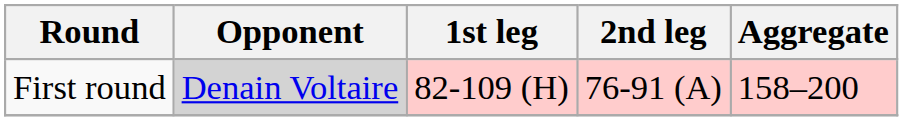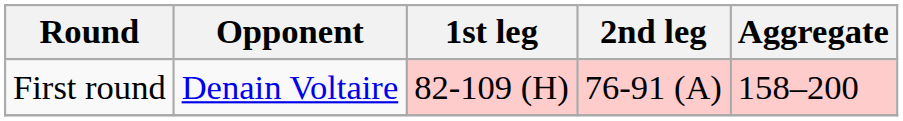(290, 86) lightgrey background -> (290, 86) no background
